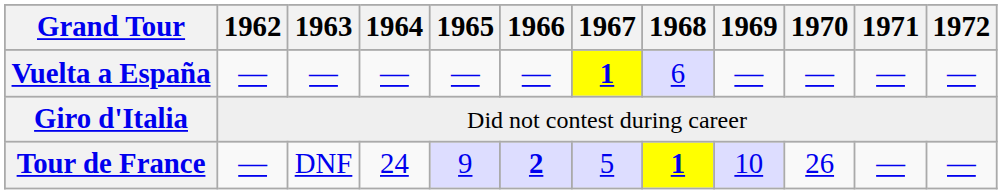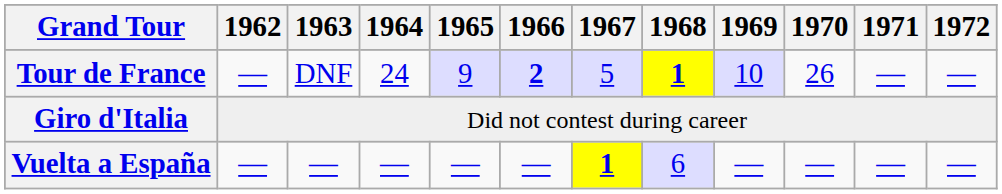rows swapped: (111, 73) <-> (111, 164)
